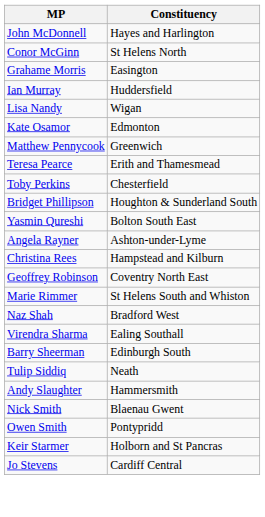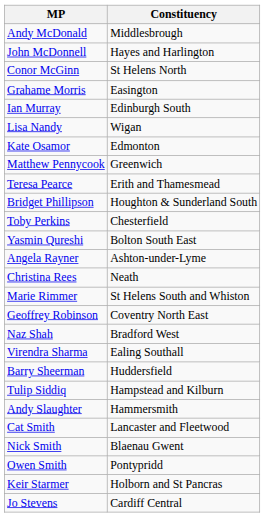+ row: (47, 33)
(141, 89) Huddersfield -> (150, 108) Edinburgh South
rows swapped: (38, 183) <-> (50, 202)
(167, 258) Hampstead and Kilburn -> (124, 277) Neath
rows swapped: (42, 296) <-> (53, 277)
(150, 352) Edinburgh South -> (141, 371) Huddersfield
(124, 371) Neath -> (167, 390) Hampstead and Kilburn
+ row: (31, 427)
